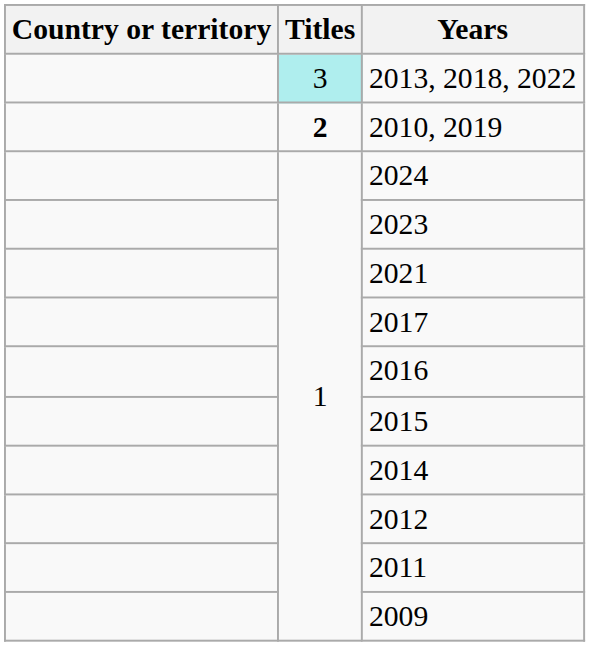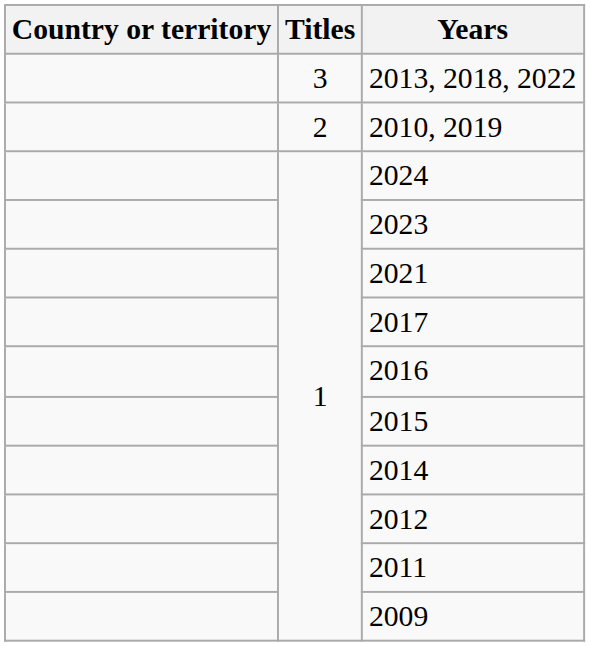(320, 77) paleturquoise background -> (320, 77) no background
(320, 126) bold -> (320, 126) normal
